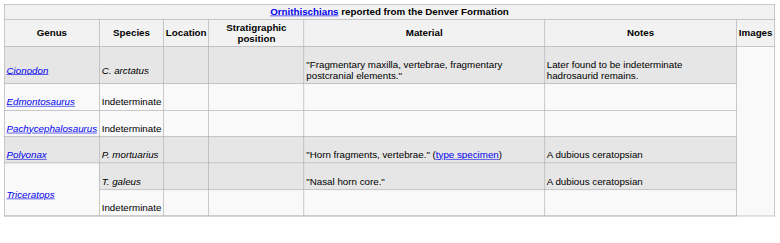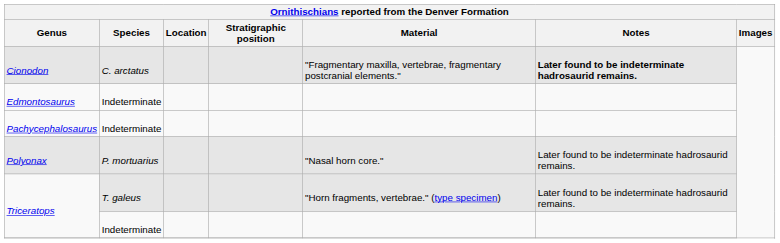(615, 70) normal -> (611, 70) bold
(404, 155) "Horn fragments, vertebrae." (type specimen) -> (344, 161) "Nasal horn core."
(595, 155) A dubious ceratopsian -> (633, 161) Later found to be indeterminate hadrosaurid remains.
(346, 181) "Nasal horn core." -> (403, 198) "Horn fragments, vertebrae." (type specimen)
(595, 181) A dubious ceratopsian -> (633, 198) Later found to be indeterminate hadrosaurid remains.
